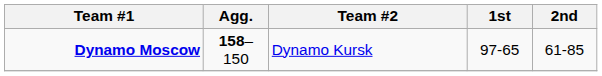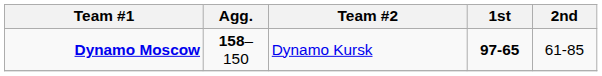(500, 49) normal -> (500, 49) bold
